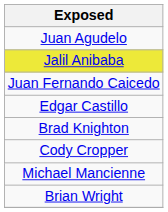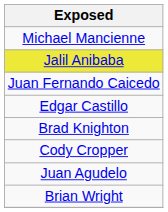(84, 38) Juan Agudelo -> (84, 38) Michael Mancienne
(84, 173) Michael Mancienne -> (84, 173) Juan Agudelo
